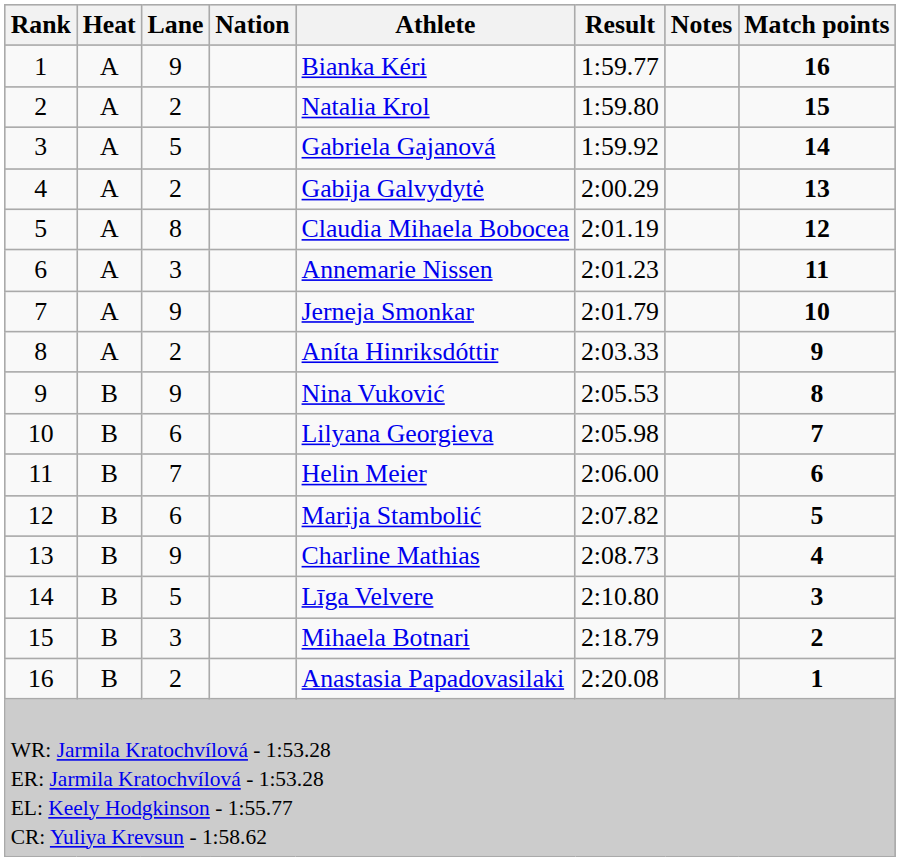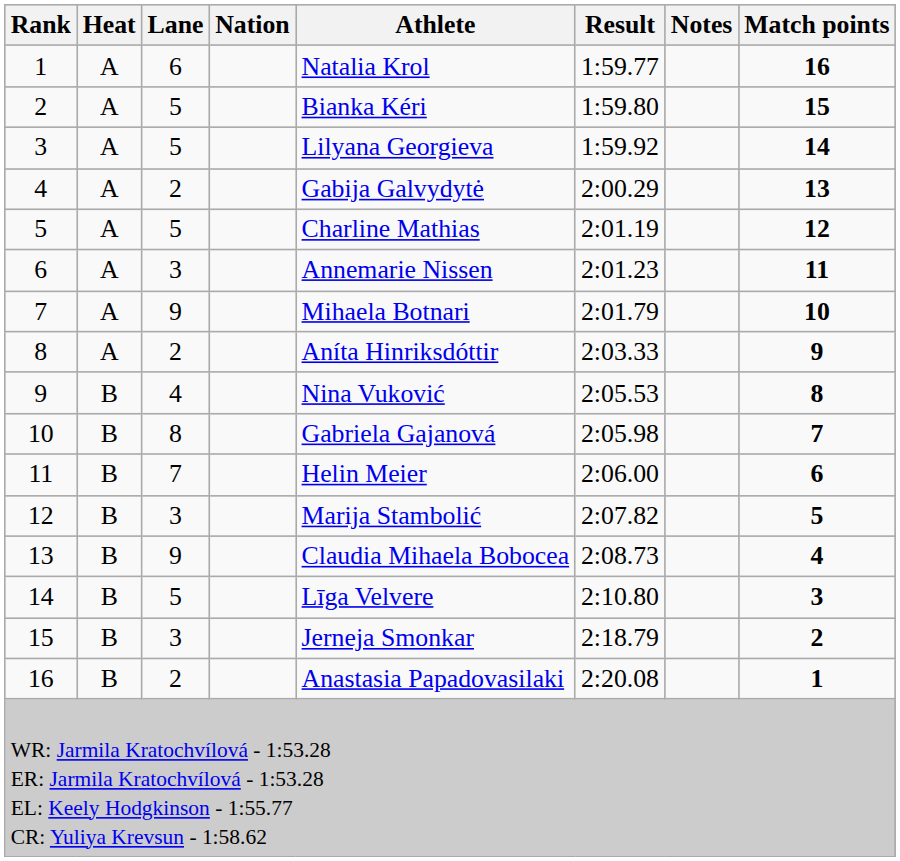(175, 65) 9 -> (175, 65) 6
(364, 65) Bianka Kéri -> (366, 65) Natalia Krol
(175, 106) 2 -> (175, 106) 5
(366, 106) Natalia Krol -> (364, 106) Bianka Kéri
(398, 147) Gabriela Gajanová -> (398, 147) Lilyana Georgieva
(175, 229) 8 -> (175, 229) 5
(435, 229) Claudia Mihaela Bobocea -> (391, 229) Charline Mathias
(388, 310) Jerneja Smonkar -> (386, 310) Mihaela Botnari
(175, 392) 9 -> (175, 392) 4
(175, 433) 6 -> (175, 433) 8
(398, 433) Lilyana Georgieva -> (398, 433) Gabriela Gajanová
(175, 515) 6 -> (175, 515) 3
(391, 556) Charline Mathias -> (435, 556) Claudia Mihaela Bobocea
(386, 637) Mihaela Botnari -> (388, 637) Jerneja Smonkar
